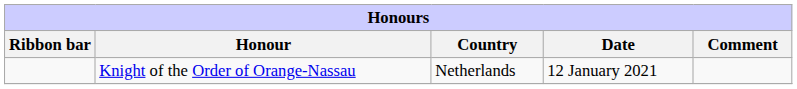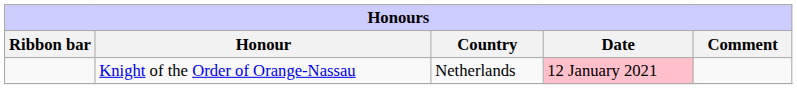(602, 70) no background -> (602, 70) pink background
